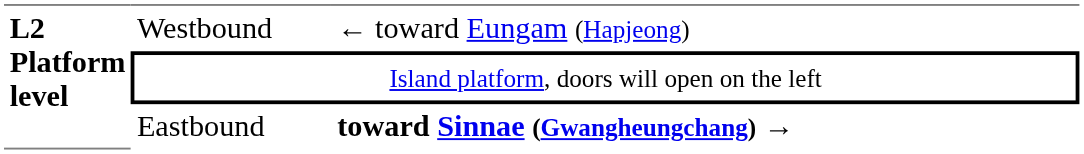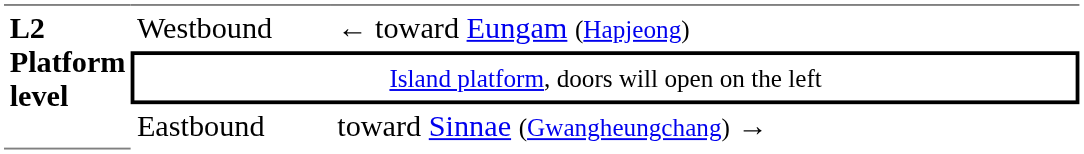(566, 126) bold -> (552, 126) normal
